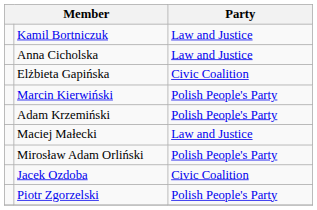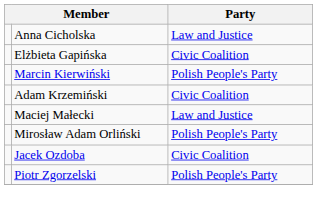- row: (63, 34)
(224, 114) Polish People's Party -> (210, 94) Civic Coalition
